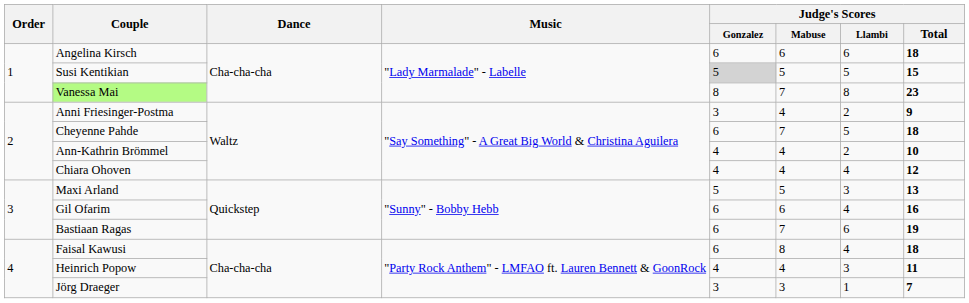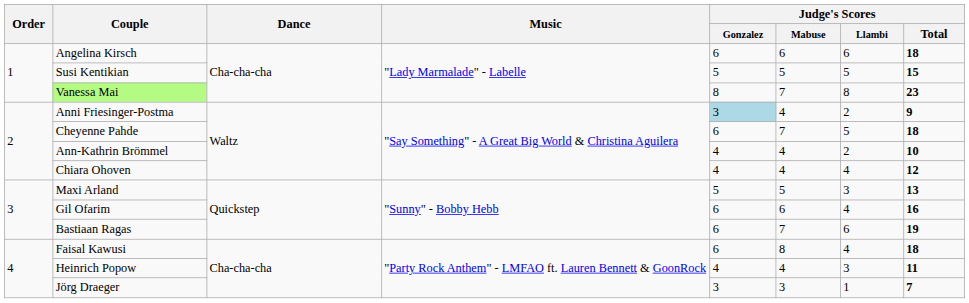(716, 72) lightgrey background -> (716, 72) no background
(716, 111) no background -> (716, 111) lightblue background
